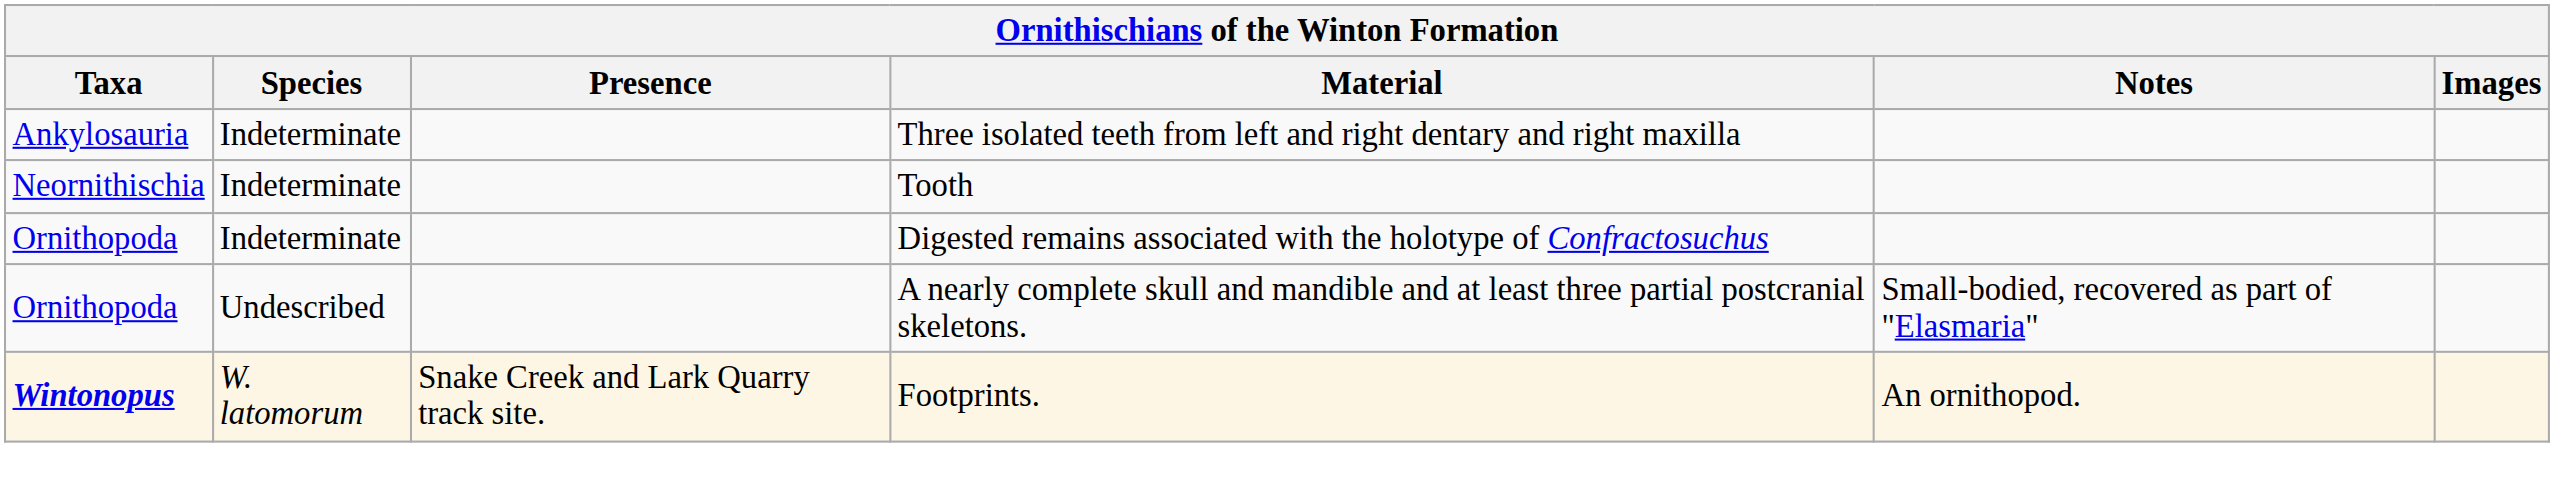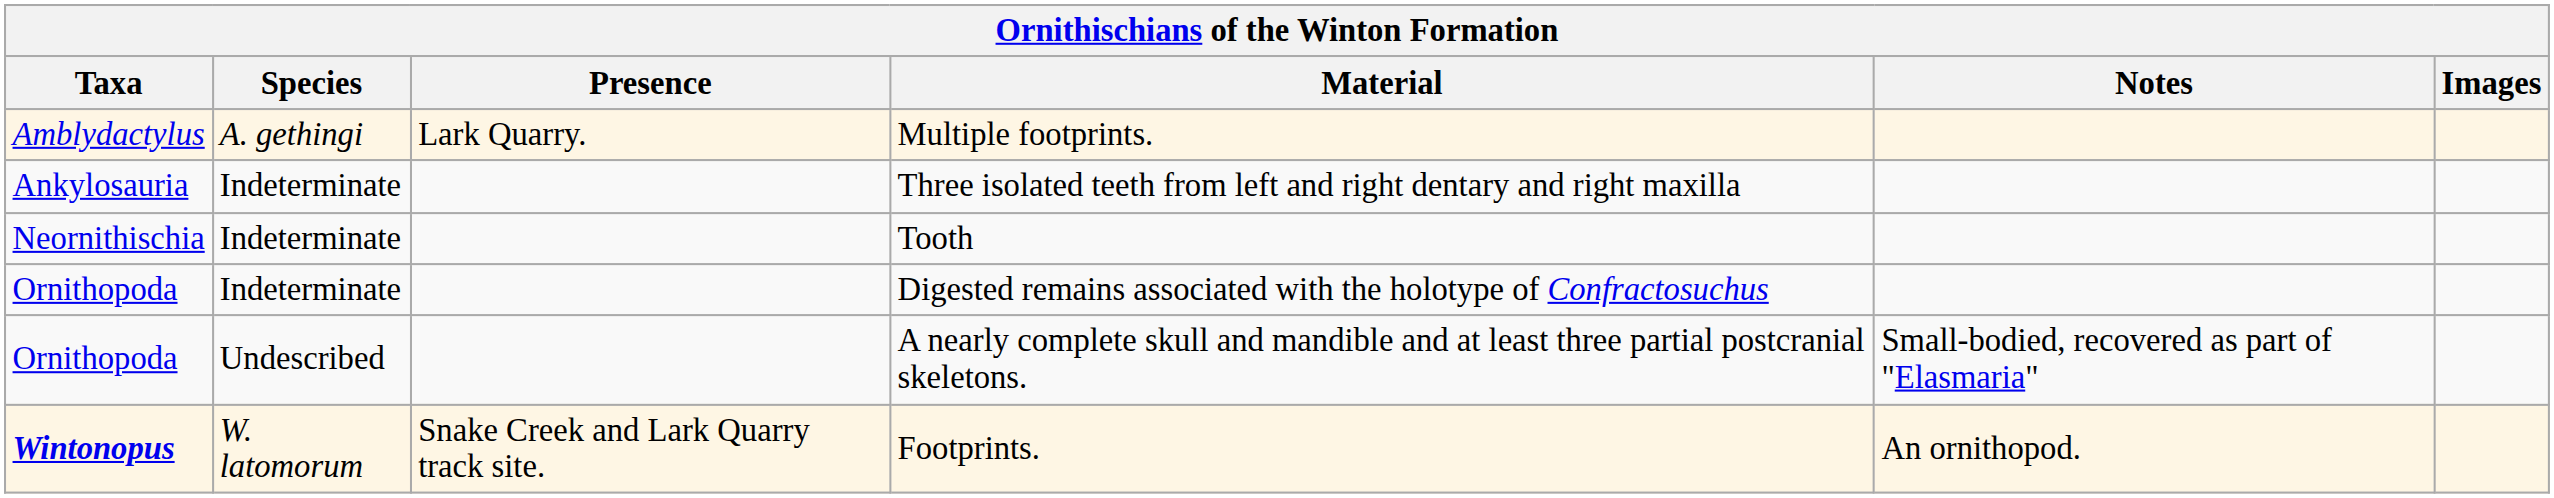+ row: (1025, 133)
